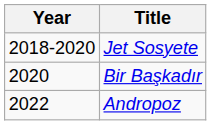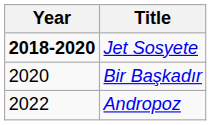(52, 47) normal -> (52, 47) bold
